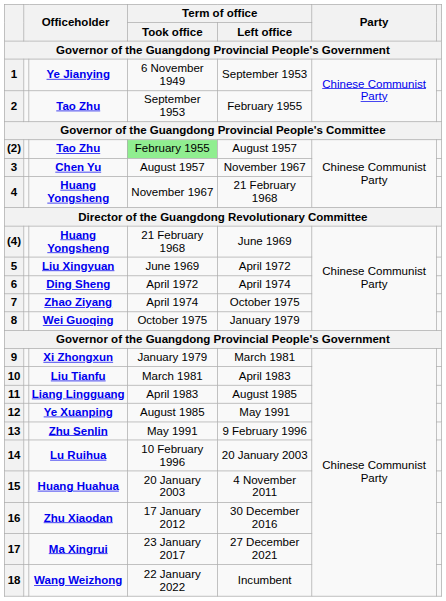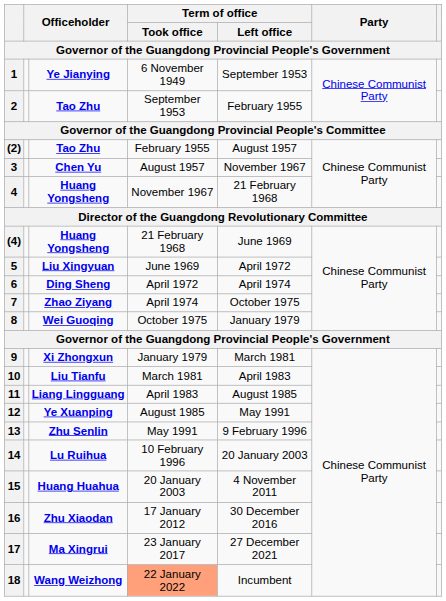(172, 149) lightgreen background -> (172, 149) no background
(172, 580) no background -> (172, 580) lightsalmon background
